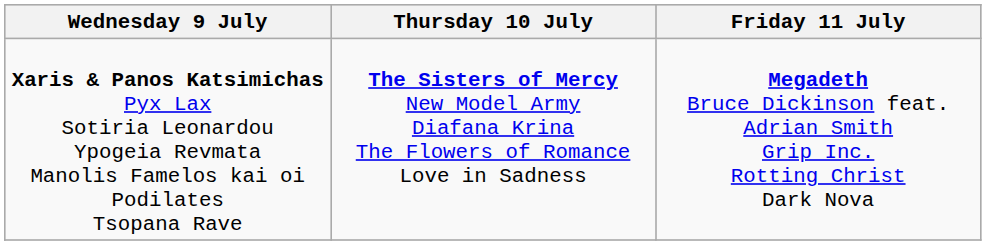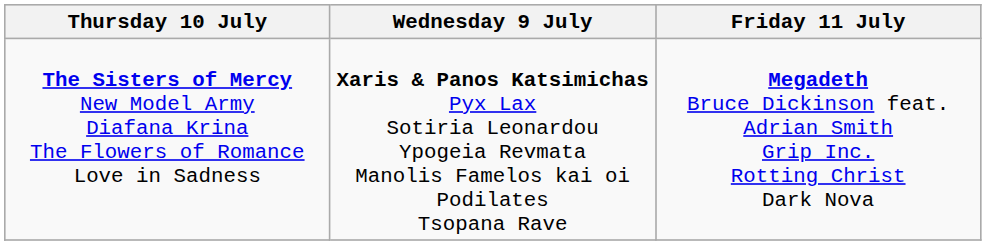columns swapped: (168, 22) <-> (493, 22)
